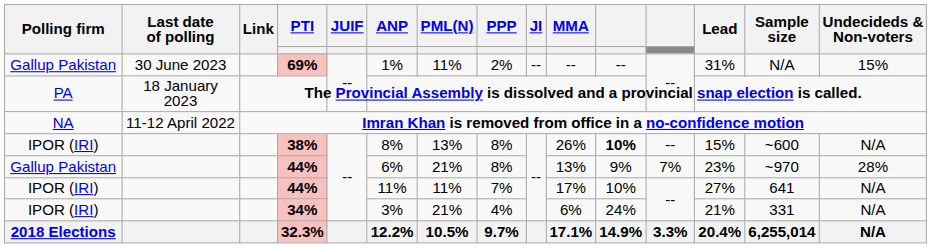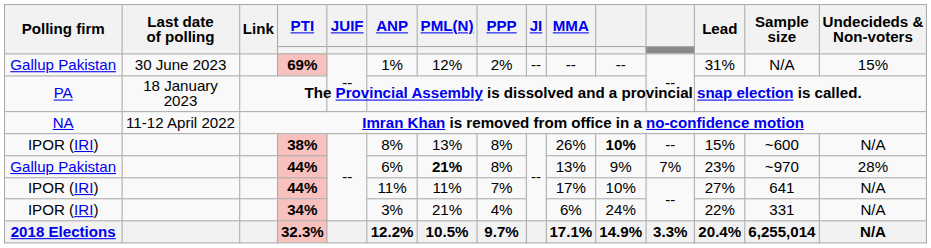(447, 65) 11% -> (447, 65) 12%
(447, 167) normal -> (447, 167) bold
(720, 210) 21% -> (720, 210) 22%
